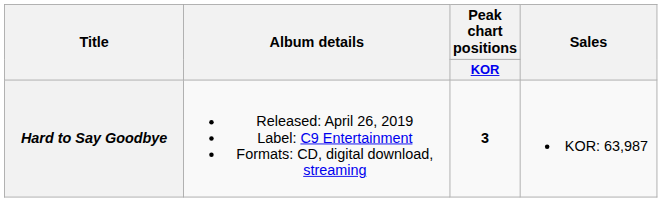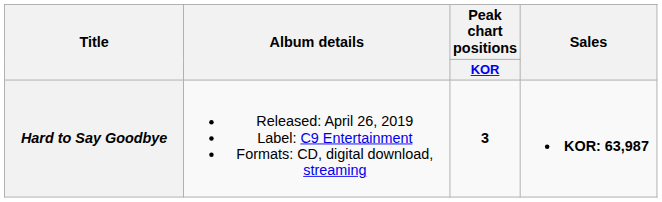(588, 146) normal -> (588, 146) bold
